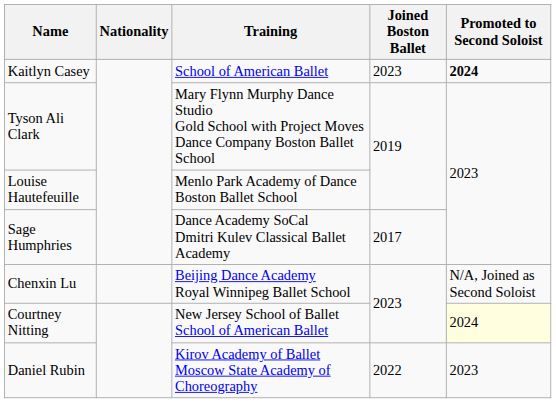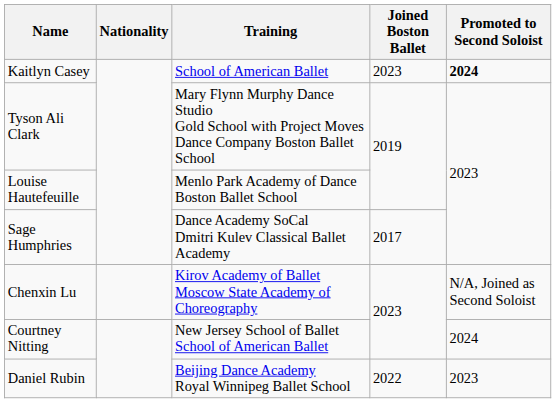(263, 284) Beijing Dance Academy Royal Winnipeg Ballet School -> (253, 292) Kirov Academy of Ballet Moscow State Academy of Choreography
(464, 323) lightyellow background -> (464, 339) no background
(253, 370) Kirov Academy of Ballet Moscow State Academy of Choreography -> (263, 378) Beijing Dance Academy Royal Winnipeg Ballet School
